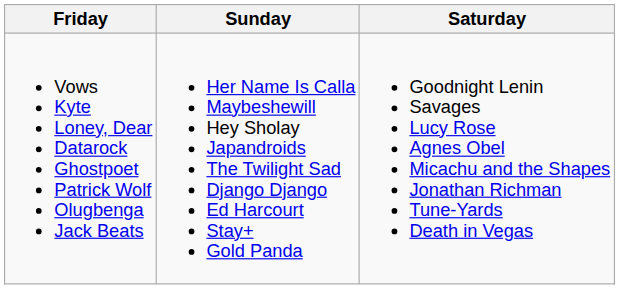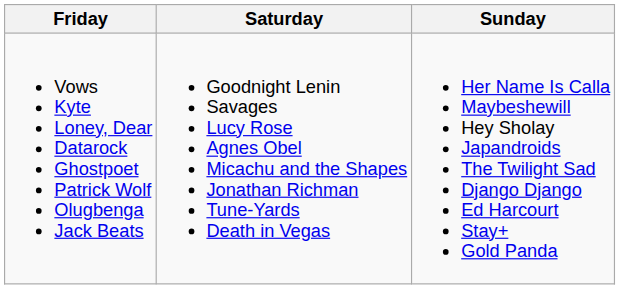columns swapped: (487, 18) <-> (258, 18)
